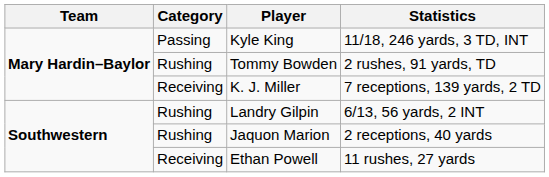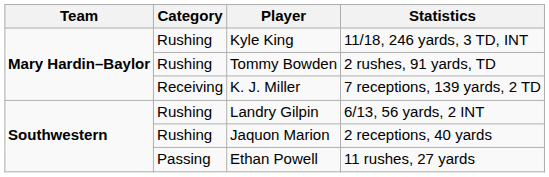(184, 40) Passing -> (185, 40) Rushing
(190, 159) Receiving -> (184, 159) Passing
